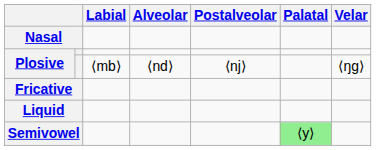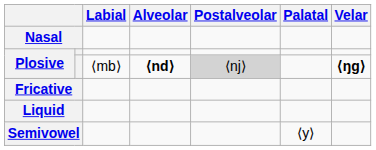(160, 66) normal -> (160, 66) bold
(235, 66) no background -> (235, 66) lightgrey background
(351, 66) normal -> (351, 66) bold
(306, 134) lightgreen background -> (306, 134) no background
